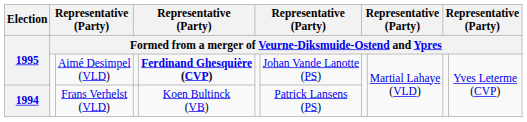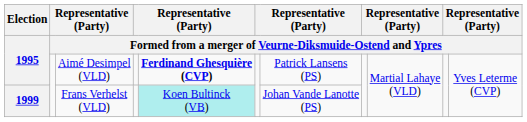(311, 69) Johan Vande Lanotte (PS) -> (311, 69) Patrick Lansens (PS)
(27, 100) 1994 -> (27, 100) 1999
(197, 100) no background -> (197, 100) paleturquoise background
(311, 100) Patrick Lansens (PS) -> (311, 100) Johan Vande Lanotte (PS)
